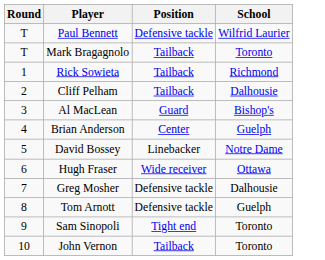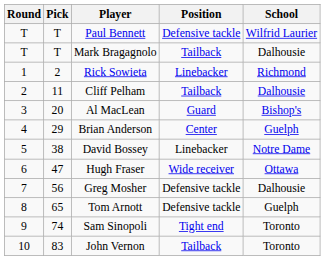+ column: (57, 14)
(254, 52) Toronto -> (281, 52) Dalhousie
(174, 72) Tailback -> (201, 72) Linebacker
